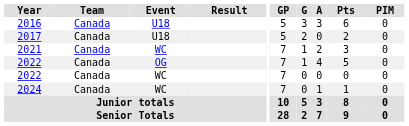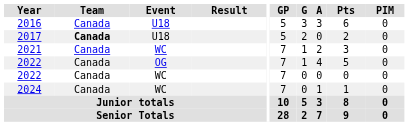(92, 37) normal -> (92, 37) bold
